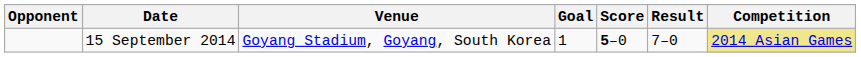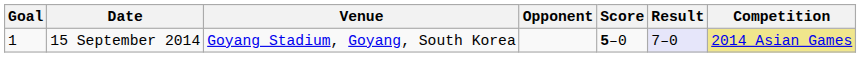columns swapped: (576, 17) <-> (43, 17)
(665, 40) no background -> (665, 40) lavender background
